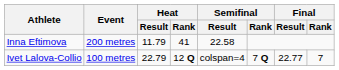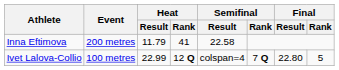(154, 58) 22.79 -> (154, 58) 22.99
(290, 58) 22.77 -> (290, 58) 22.80
(320, 58) 7 -> (320, 58) 5
